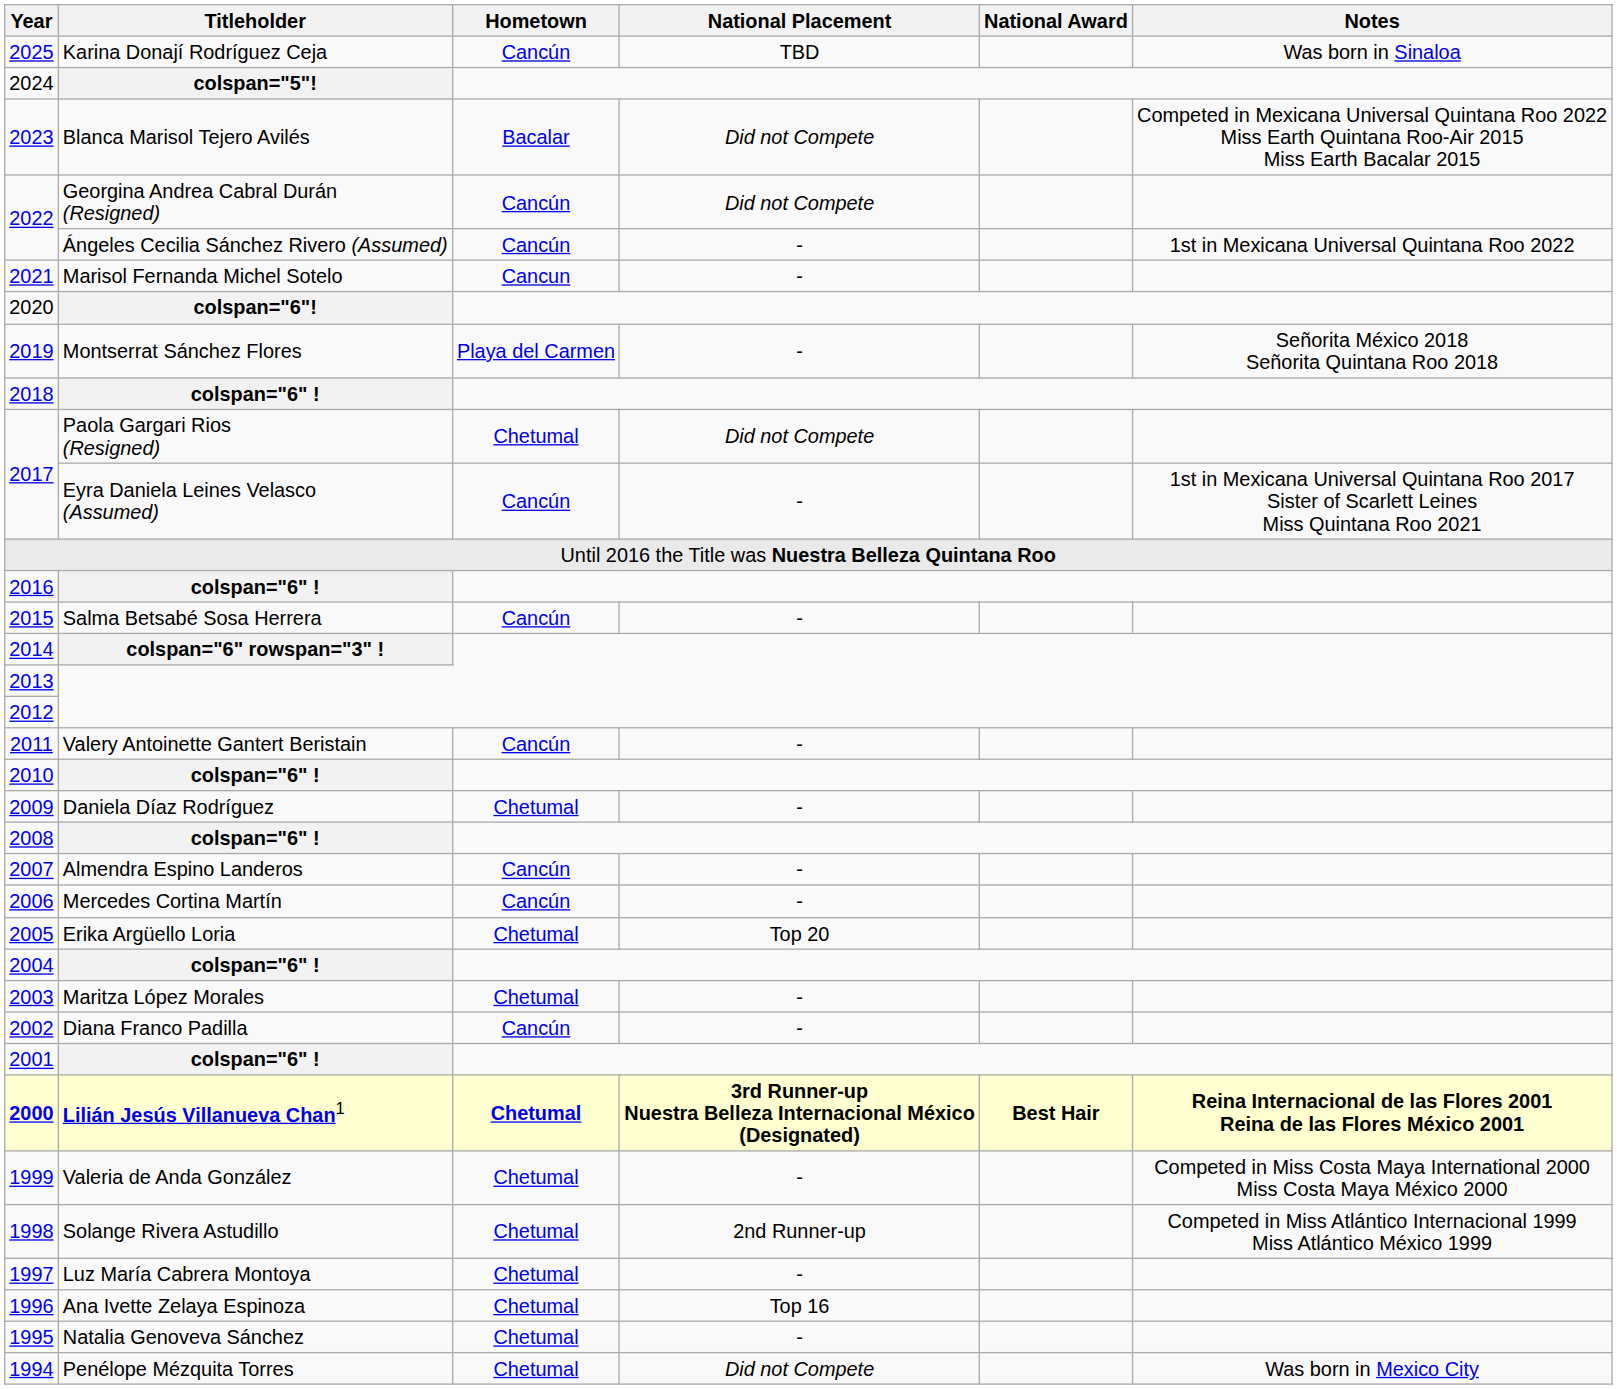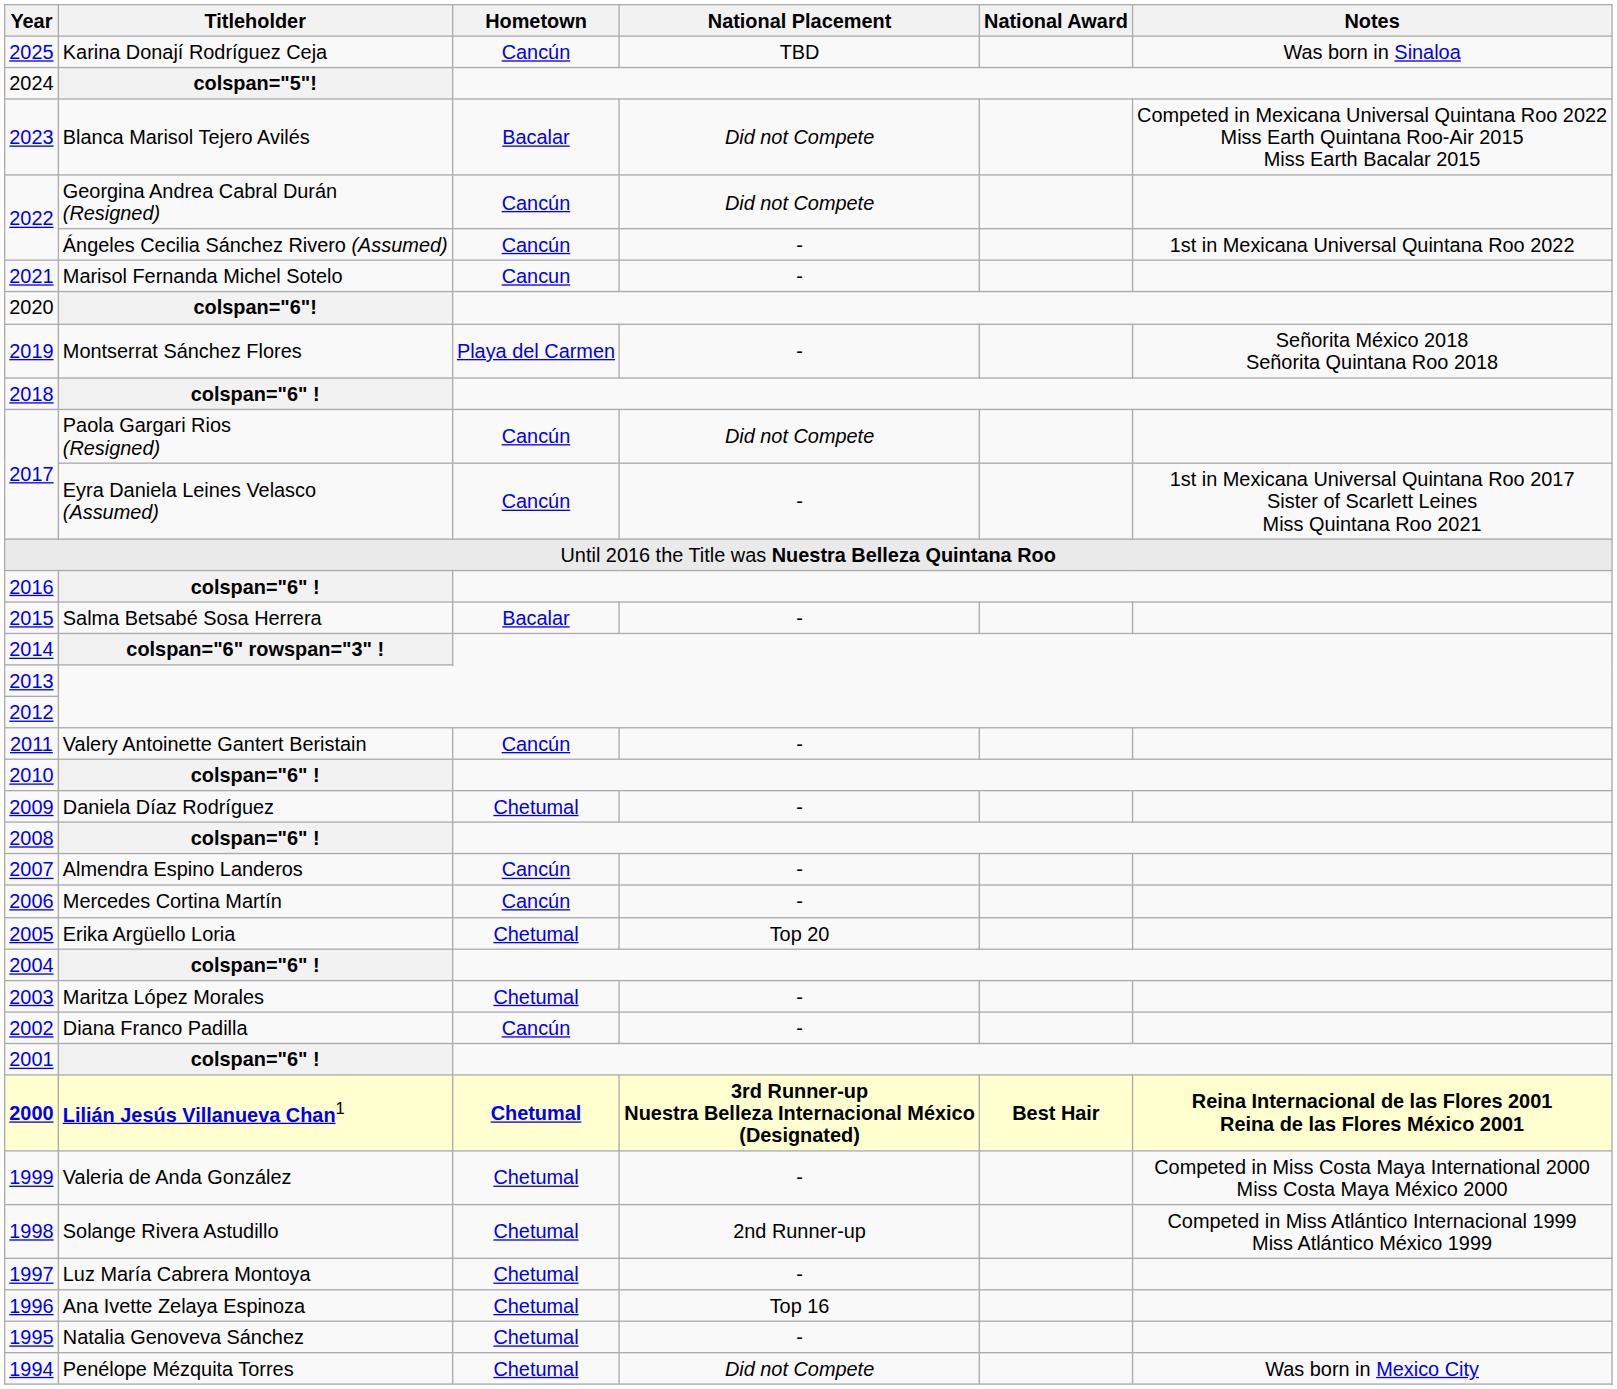(536, 436) Chetumal -> (536, 436) Cancún
(536, 618) Cancún -> (536, 618) Bacalar
